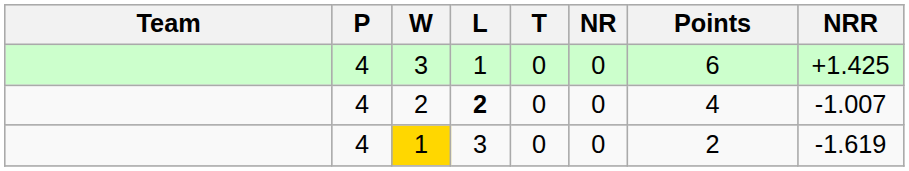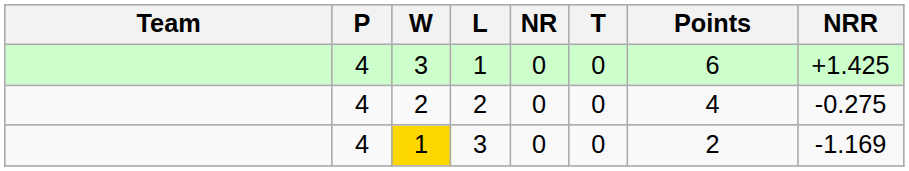columns swapped: (539, 24) <-> (598, 24)
(480, 104) bold -> (480, 104) normal
(851, 104) -1.007 -> (851, 104) -0.275
(851, 144) -1.619 -> (851, 144) -1.169
